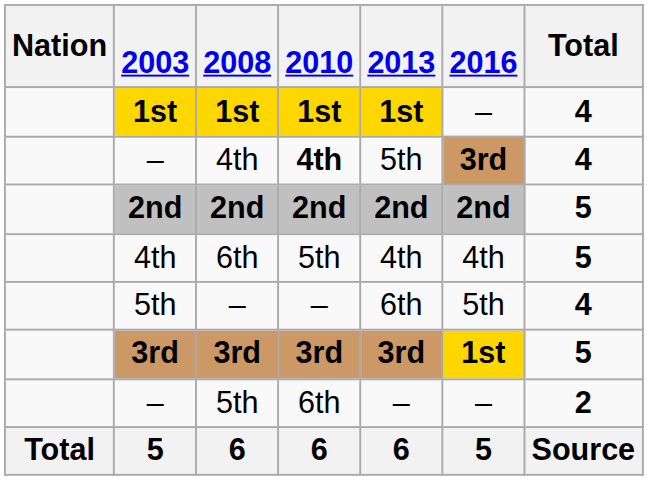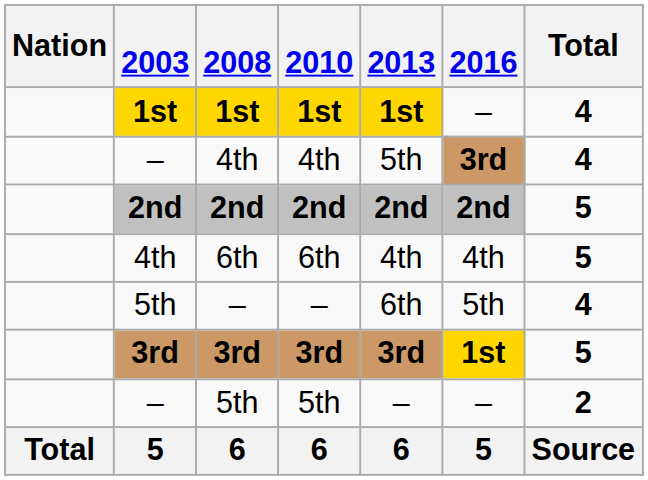(319, 160) bold -> (319, 160) normal
(319, 256) 5th -> (319, 256) 6th
(319, 402) 6th -> (319, 402) 5th
